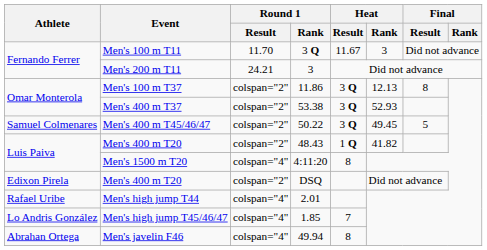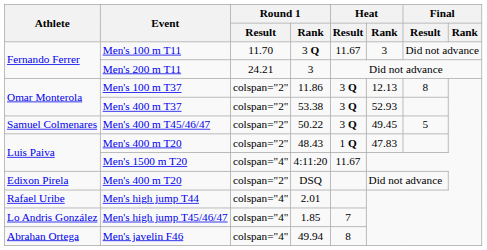(384, 143) 41.82 -> (384, 143) 47.83
(348, 162) 8 -> (348, 162) 11.67
